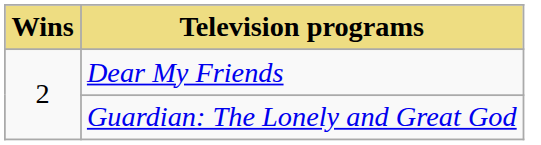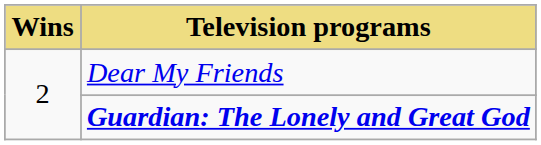(302, 116) normal -> (308, 116) bold
